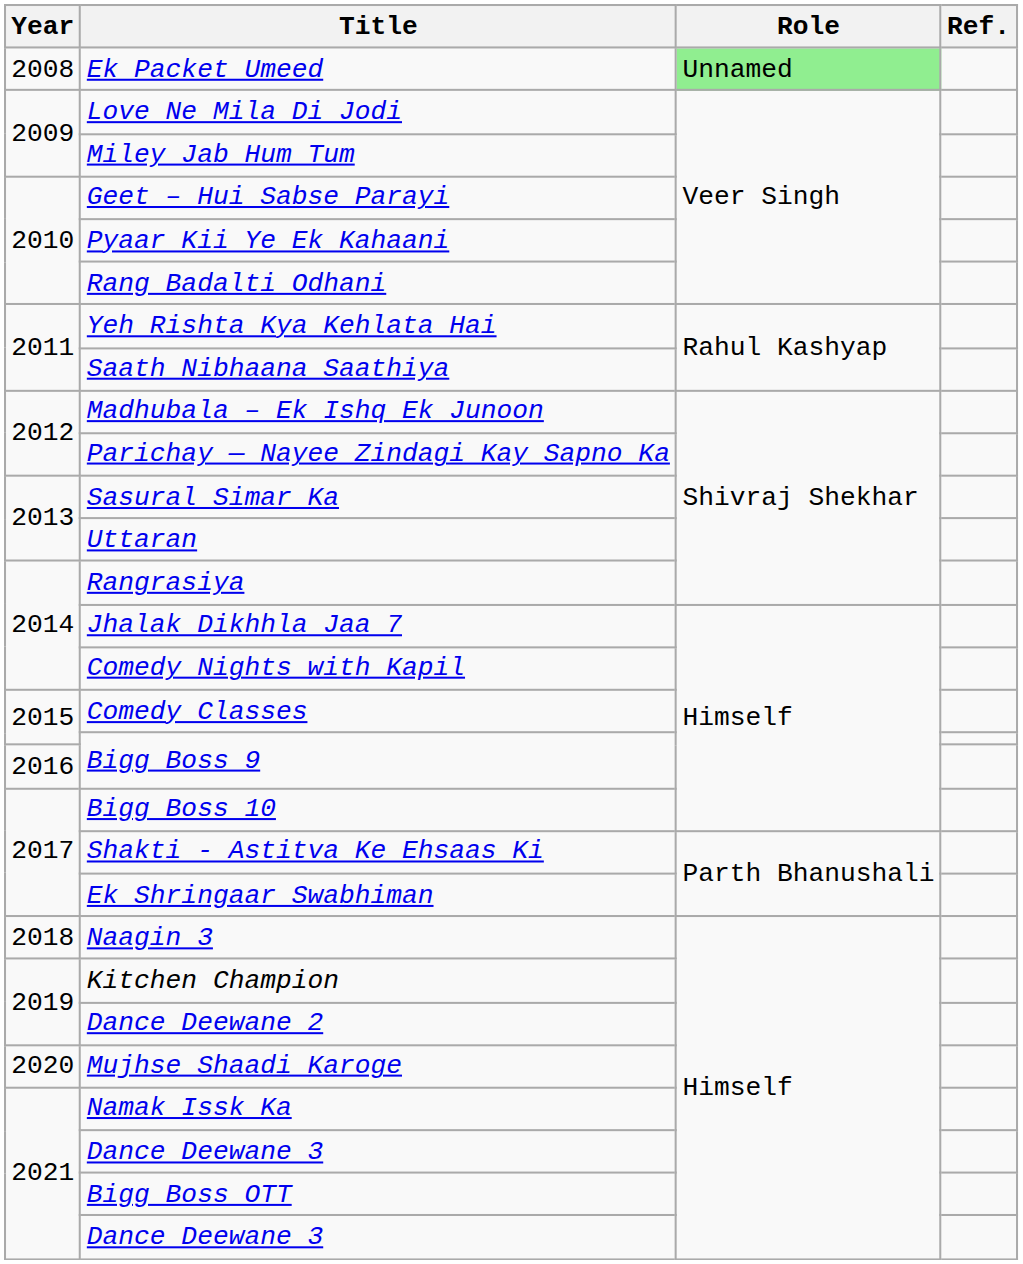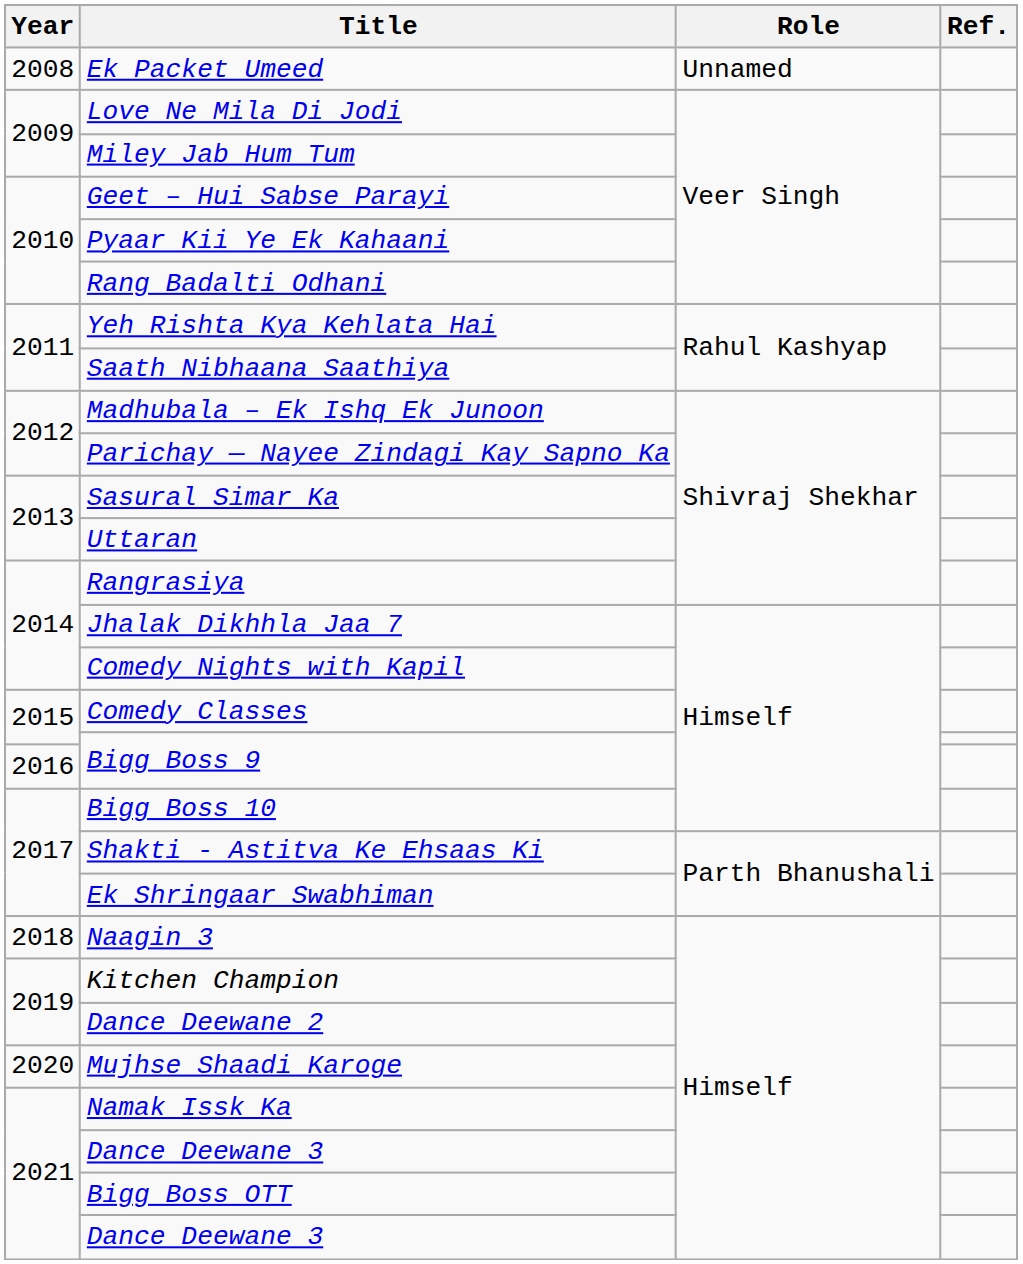(738, 69) lightgreen background -> (738, 69) no background
